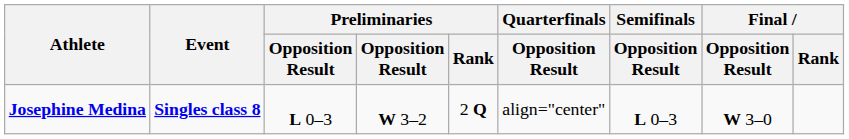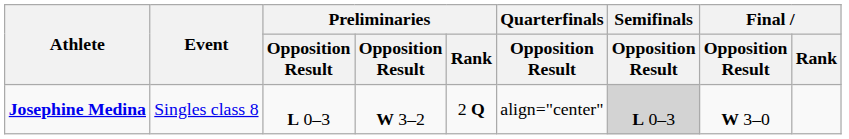(207, 109) bold -> (206, 109) normal
(656, 119) no background -> (654, 119) lightgrey background
